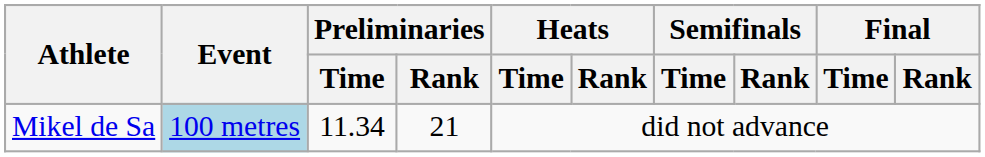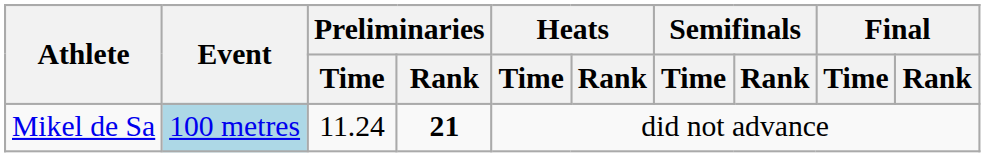(352, 127) 11.34 -> (352, 127) 11.24
(444, 127) normal -> (444, 127) bold
